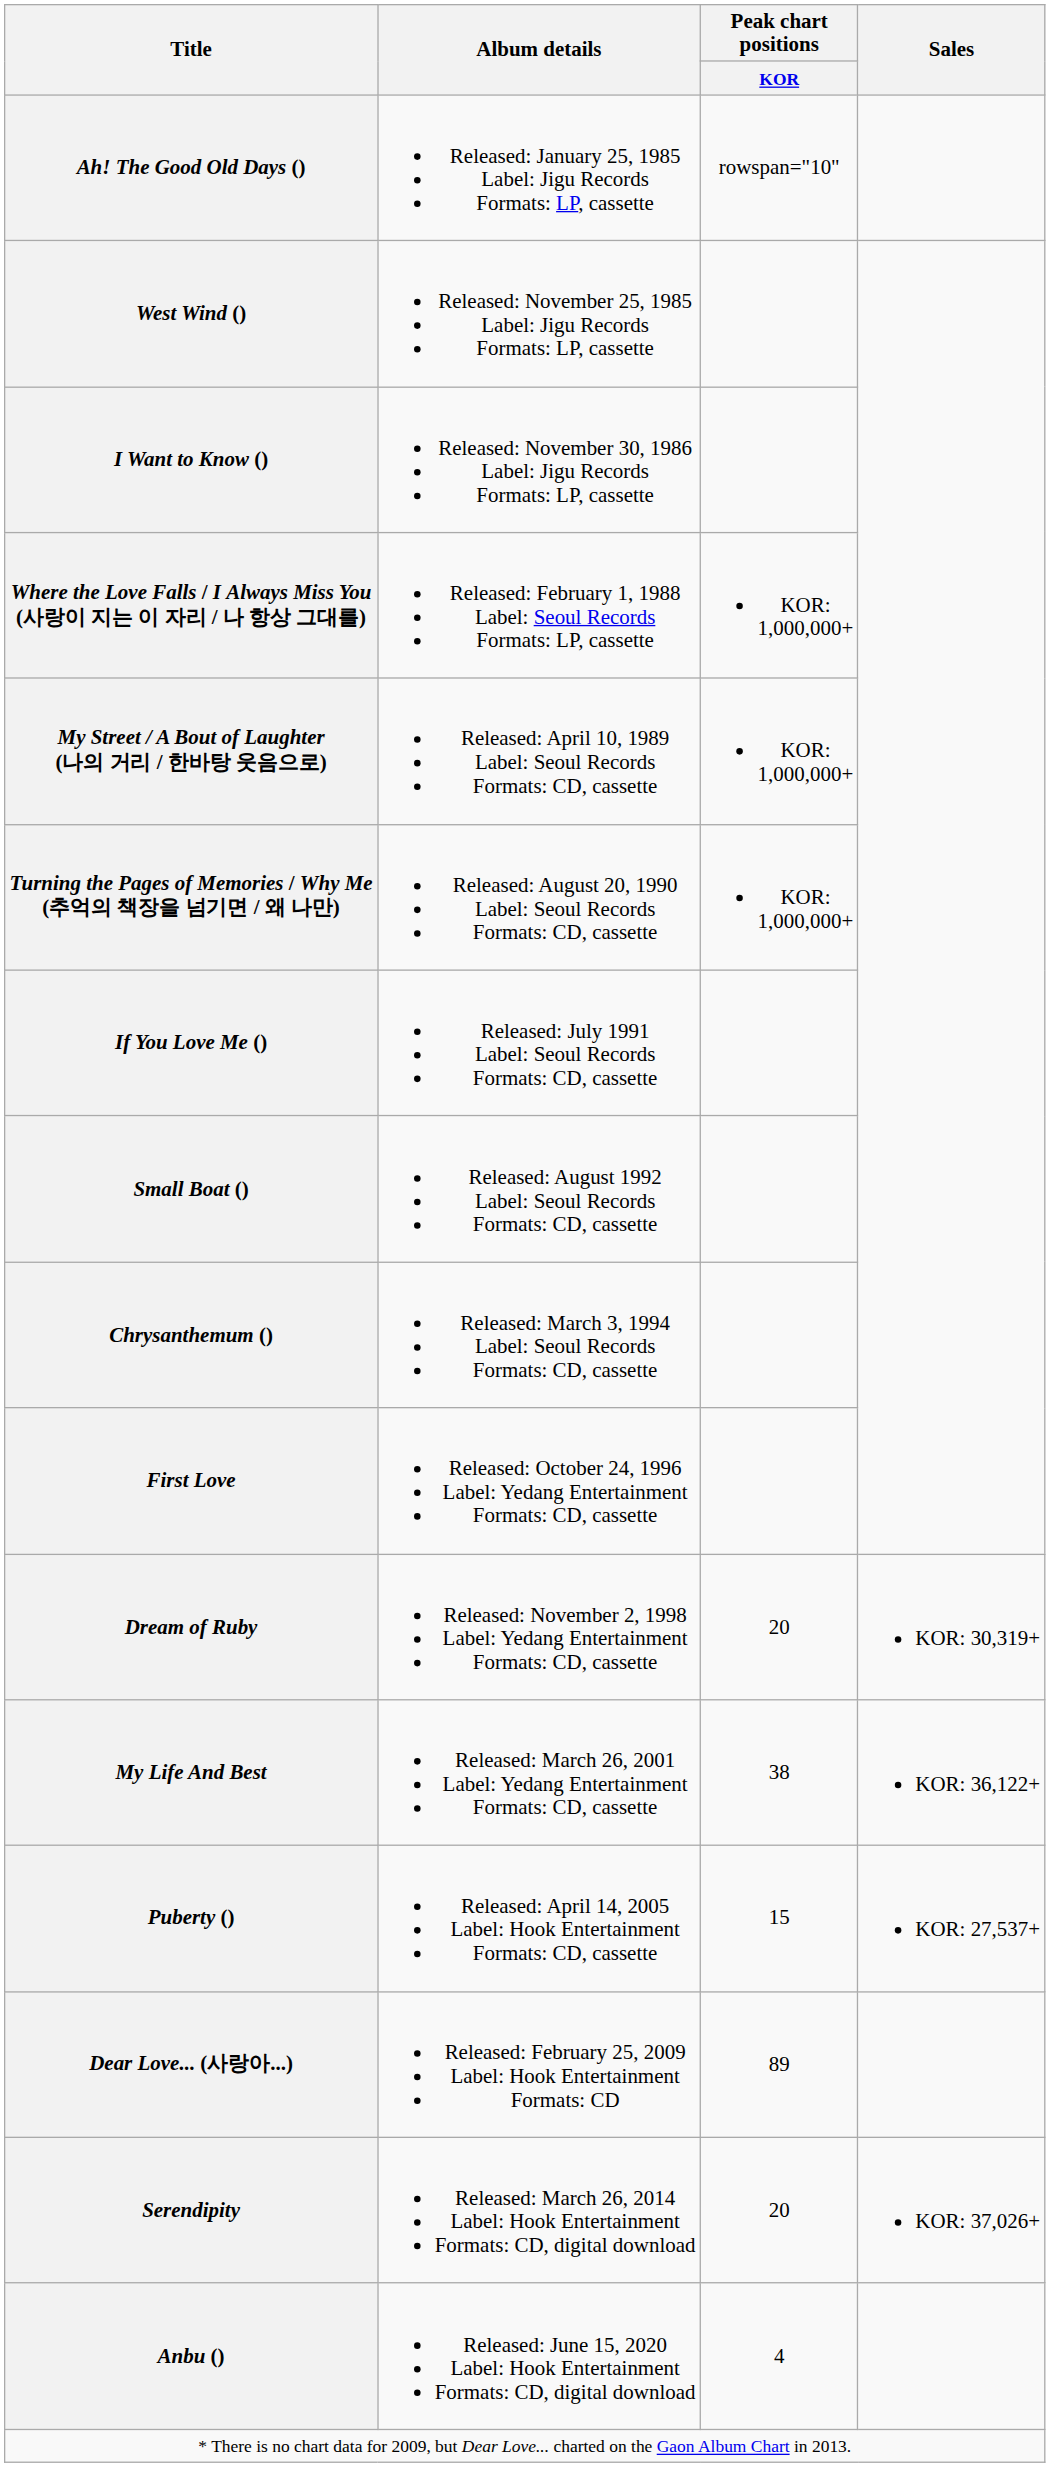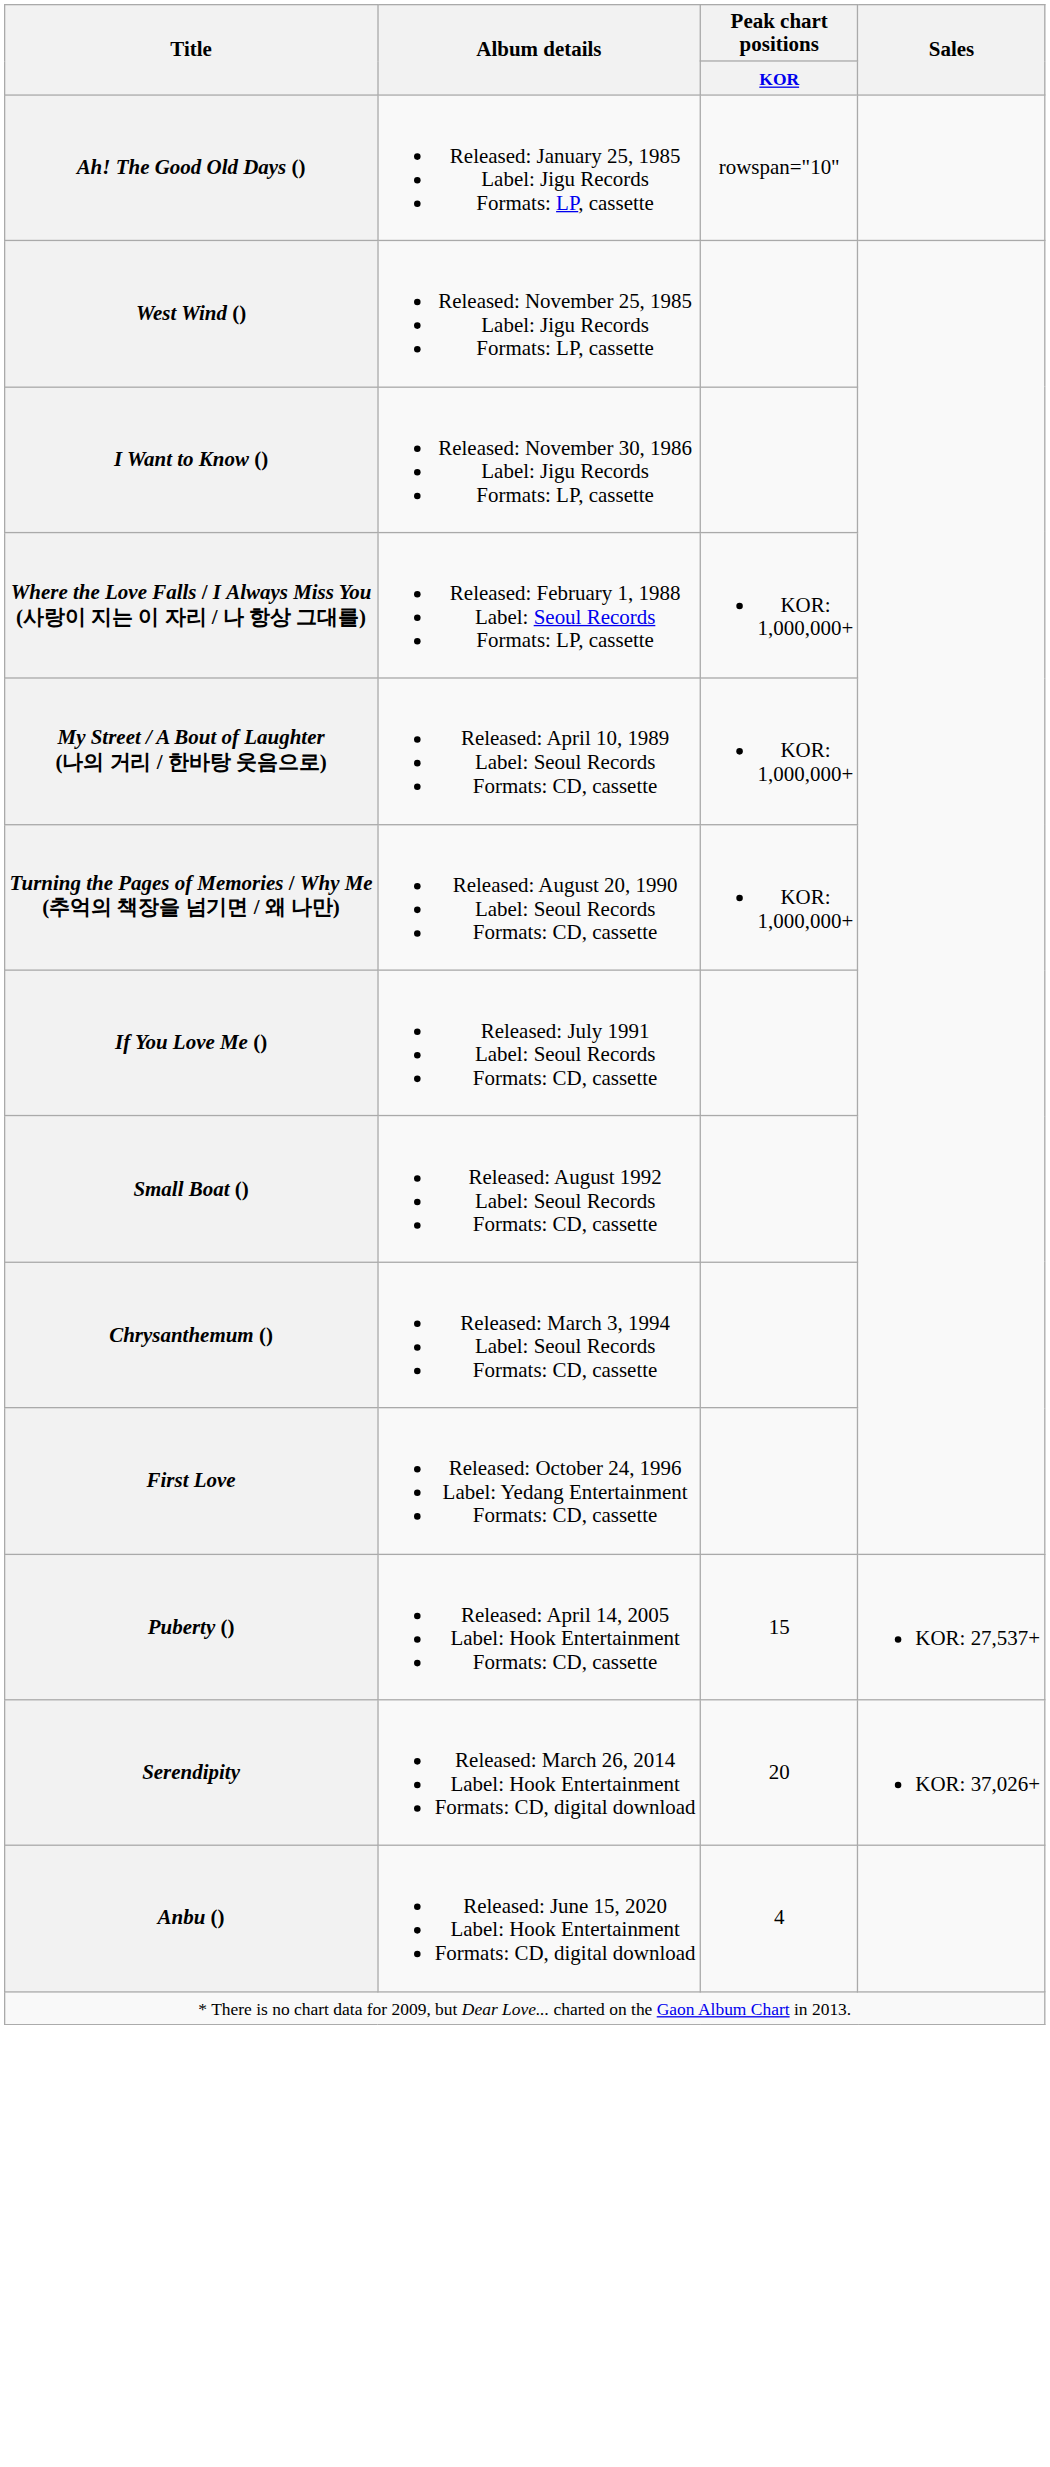- row: (191, 1626)
- row: (191, 1772)
- row: (191, 2063)
